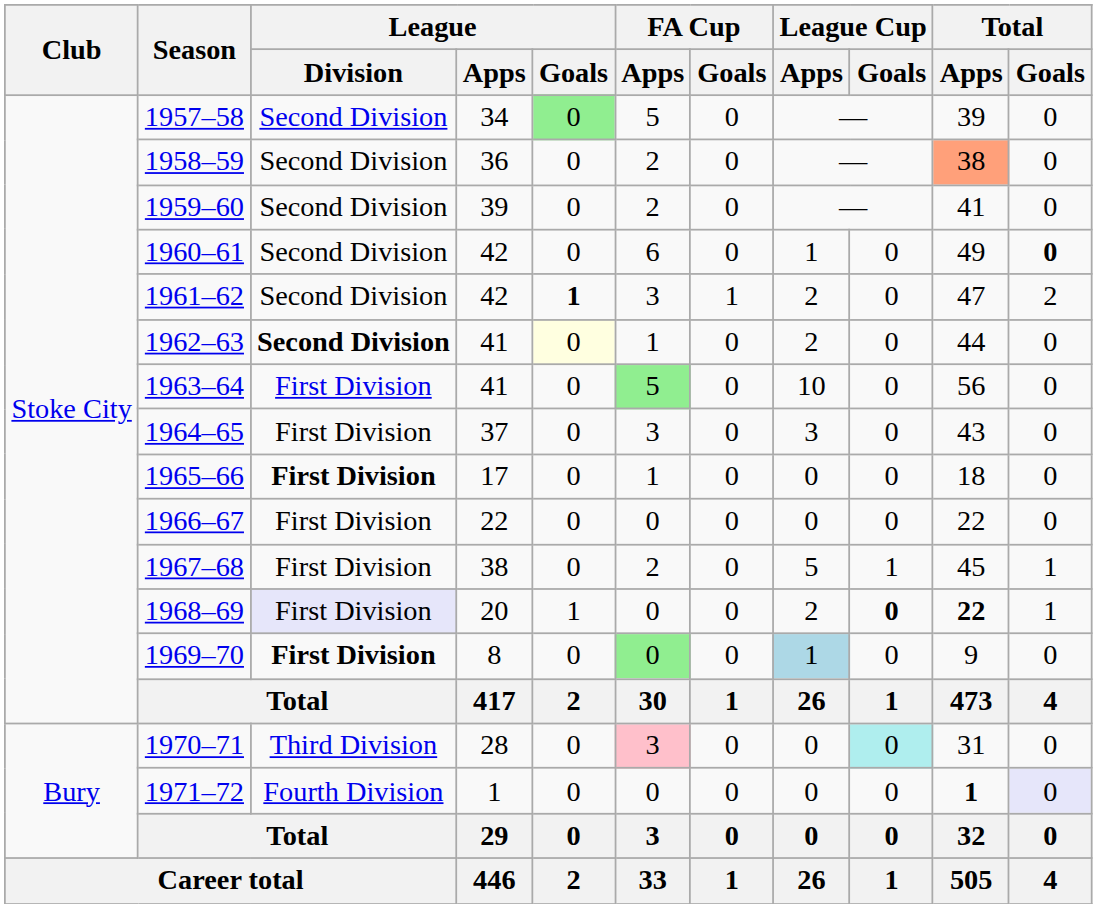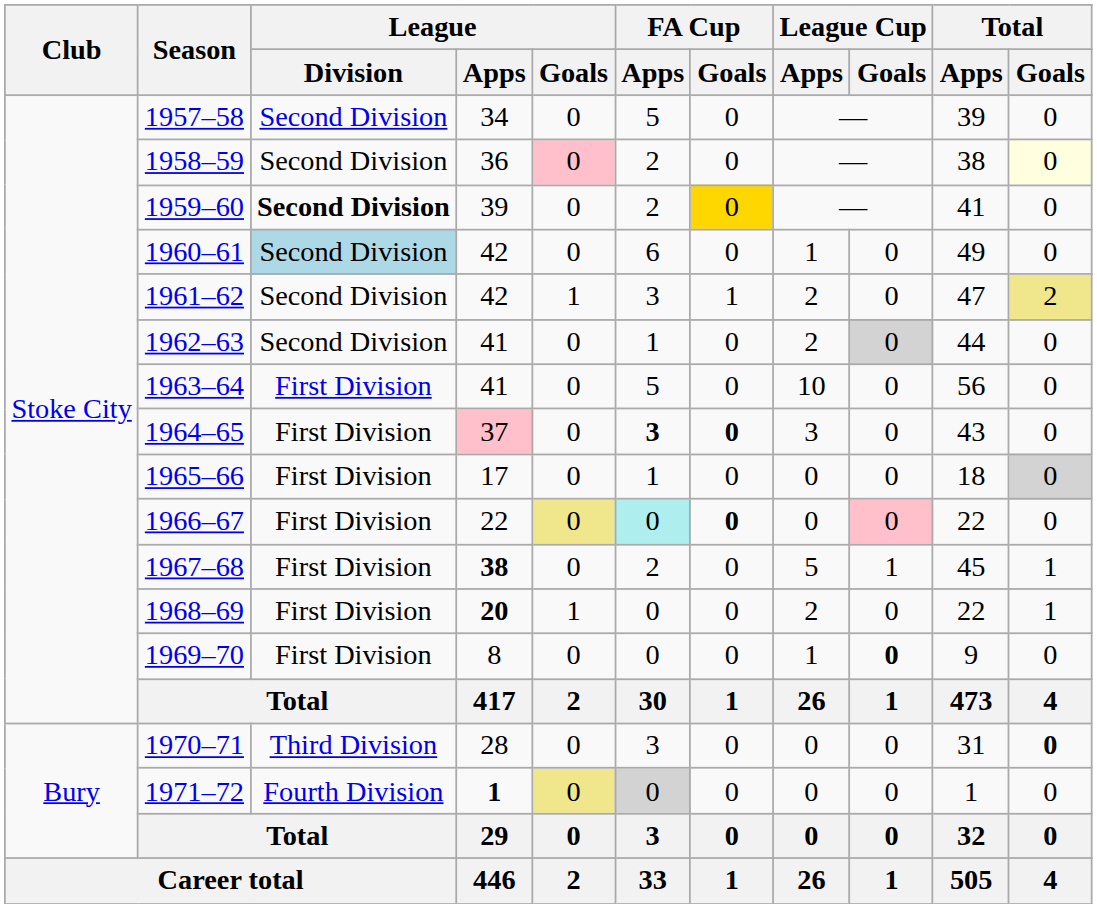(574, 116) lightgreen background -> (574, 116) no background
(574, 161) no background -> (574, 161) pink background
(971, 161) lightsalmon background -> (971, 161) no background
(1050, 161) no background -> (1050, 161) lightyellow background
(353, 206) normal -> (353, 206) bold
(732, 206) no background -> (732, 206) gold background
(353, 251) no background -> (353, 251) lightblue background
(1050, 251) bold -> (1050, 251) normal
(574, 296) bold -> (574, 296) normal
(1050, 296) no background -> (1050, 296) khaki background
(353, 341) bold -> (353, 341) normal
(574, 341) lightyellow background -> (574, 341) no background
(892, 341) no background -> (892, 341) lightgrey background
(653, 386) lightgreen background -> (653, 386) no background
(494, 431) no background -> (494, 431) pink background
(653, 431) normal -> (653, 431) bold
(732, 431) normal -> (732, 431) bold
(353, 476) bold -> (353, 476) normal
(1050, 476) no background -> (1050, 476) lightgrey background
(574, 521) no background -> (574, 521) khaki background
(653, 521) no background -> (653, 521) paleturquoise background
(732, 521) normal -> (732, 521) bold
(892, 521) no background -> (892, 521) pink background
(494, 565) normal -> (494, 565) bold
(353, 610) lavender background -> (353, 610) no background
(494, 610) normal -> (494, 610) bold
(892, 610) bold -> (892, 610) normal
(971, 610) bold -> (971, 610) normal
(353, 655) bold -> (353, 655) normal
(653, 655) lightgreen background -> (653, 655) no background
(811, 655) lightblue background -> (811, 655) no background
(892, 655) normal -> (892, 655) bold
(653, 745) pink background -> (653, 745) no background
(892, 745) paleturquoise background -> (892, 745) no background
(1050, 745) normal -> (1050, 745) bold
(494, 790) normal -> (494, 790) bold
(574, 790) no background -> (574, 790) khaki background
(653, 790) no background -> (653, 790) lightgrey background
(971, 790) bold -> (971, 790) normal
(1050, 790) lavender background -> (1050, 790) no background
